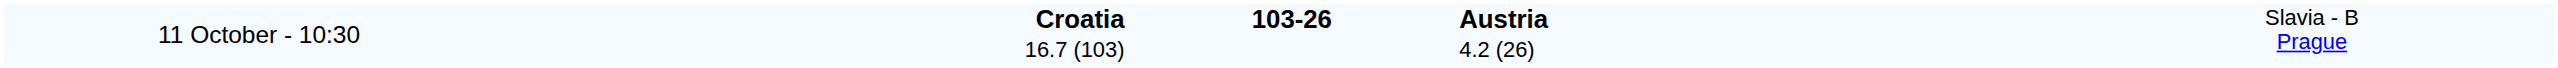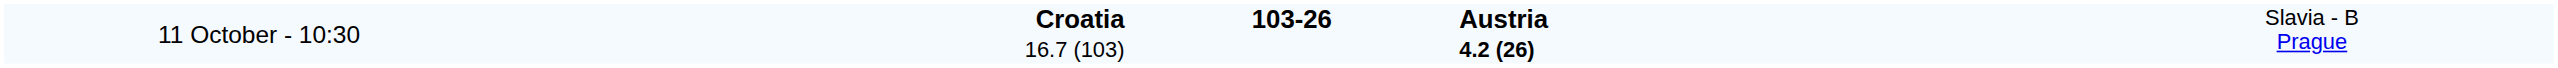(1497, 50) normal -> (1497, 50) bold
